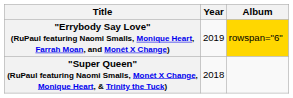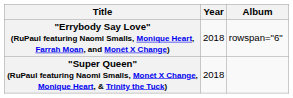(214, 38) 2019 -> (214, 38) 2018
(256, 38) gold background -> (256, 38) no background
